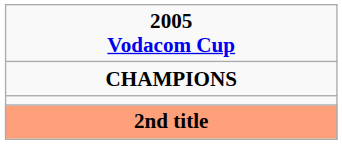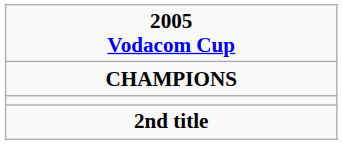(171, 121) lightsalmon background -> (171, 121) no background
